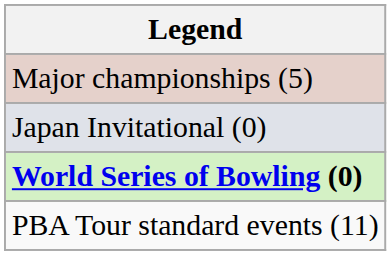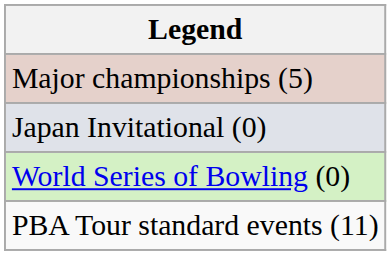(187, 176) bold -> (181, 176) normal
